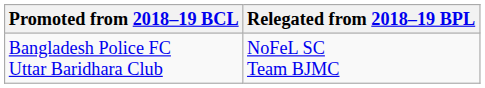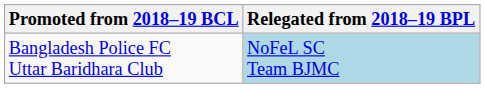(293, 58) no background -> (293, 58) lightblue background
